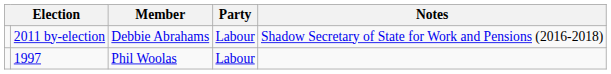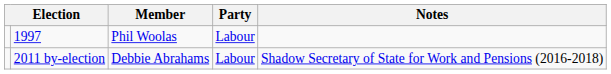rows swapped: (27, 58) <-> (59, 36)
